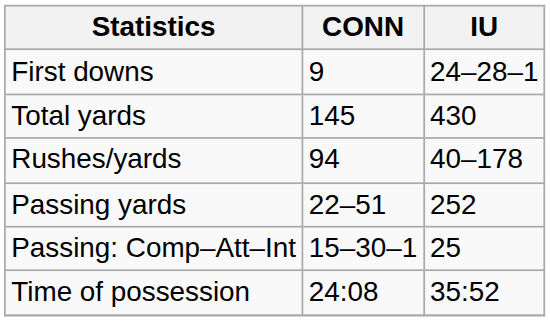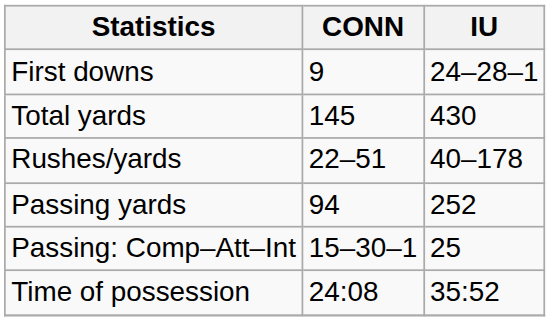(324, 159) 94 -> (348, 159) 22–51
(348, 204) 22–51 -> (324, 204) 94
